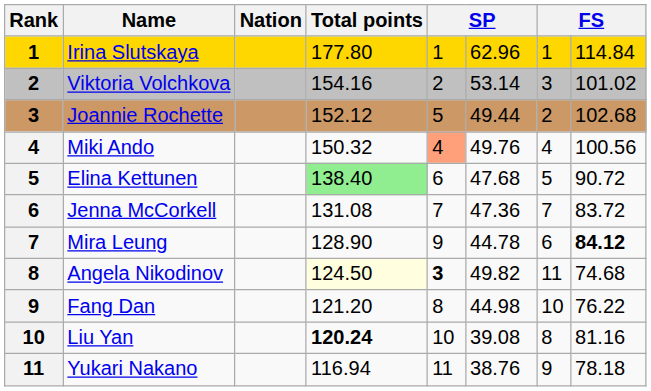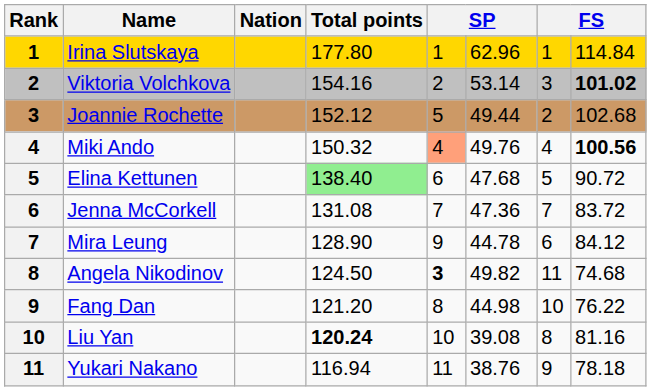(606, 83) normal -> (606, 83) bold
(606, 147) normal -> (606, 147) bold
(600, 242) bold -> (600, 242) normal
(342, 274) lightyellow background -> (342, 274) no background
